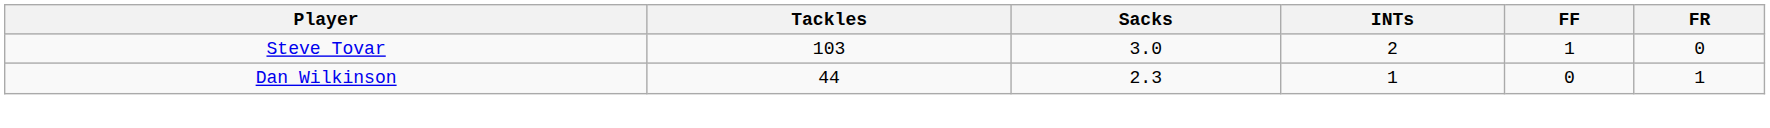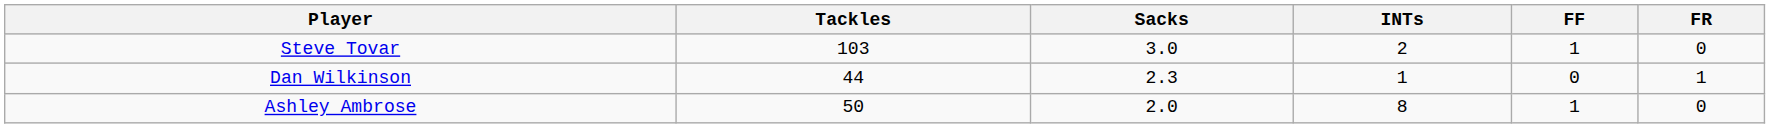+ row: (341, 108)
